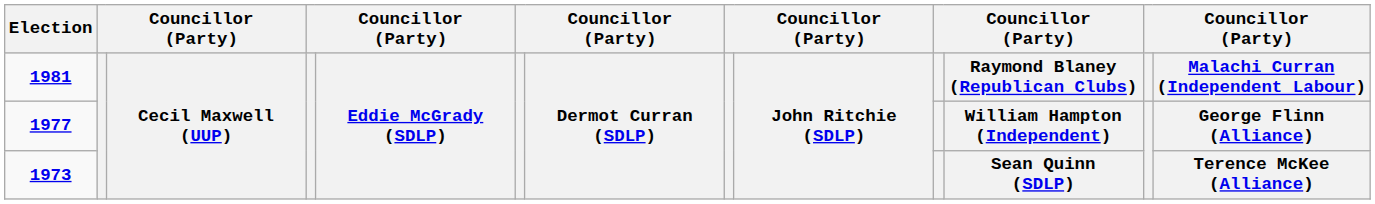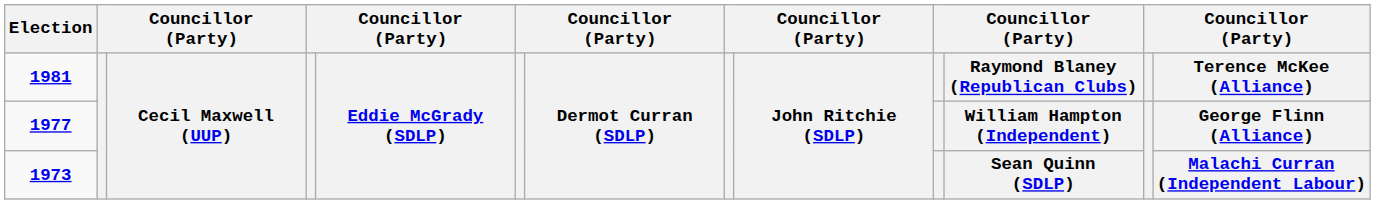(1261, 77) Malachi Curran (Independent Labour) -> (1261, 77) Terence McKee (Alliance)
(1261, 174) Terence McKee (Alliance) -> (1261, 174) Malachi Curran (Independent Labour)
